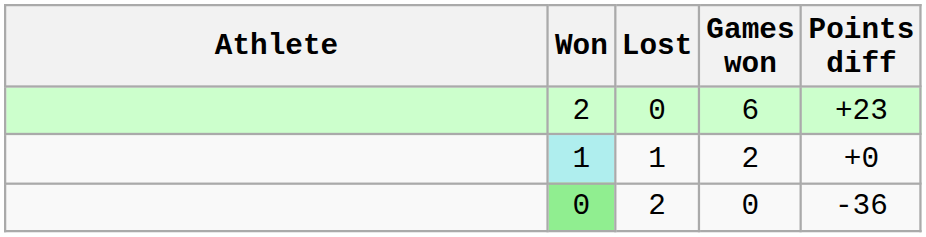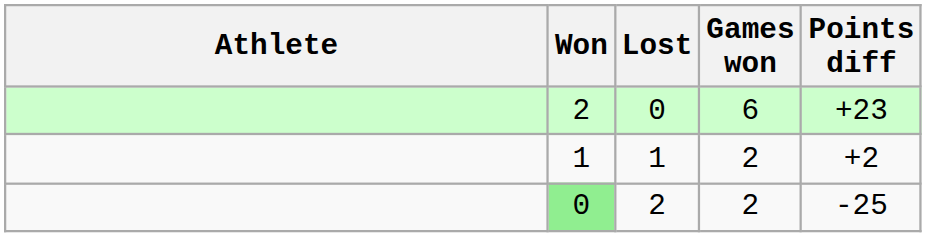(581, 159) paleturquoise background -> (581, 159) no background
(861, 159) +0 -> (861, 159) +2
(750, 207) 0 -> (750, 207) 2
(861, 207) -36 -> (861, 207) -25
